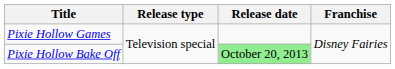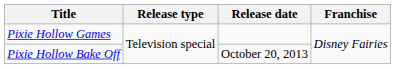(264, 53) lightgreen background -> (264, 53) no background
